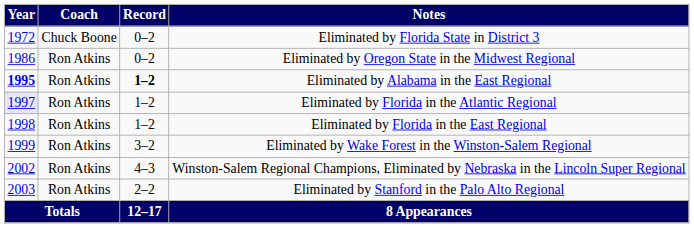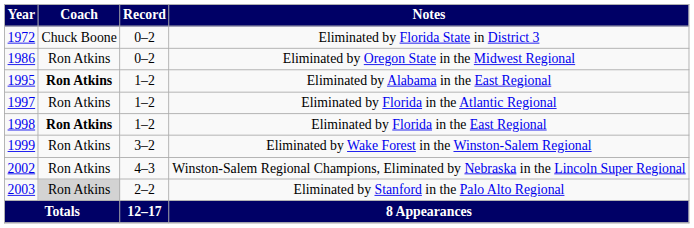(21, 80) bold -> (21, 80) normal
(79, 80) normal -> (79, 80) bold
(144, 80) bold -> (144, 80) normal
(21, 102) lavender background -> (21, 102) no background
(79, 124) normal -> (79, 124) bold
(79, 189) no background -> (79, 189) lightgrey background
